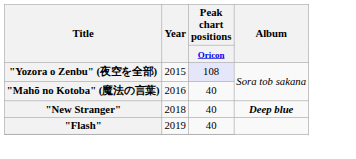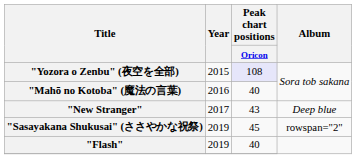(175, 109) 2018 -> (218, 109) 2017
(211, 109) 40 -> (254, 109) 43
(271, 109) bold -> (314, 109) normal
+ row: (105, 126)
